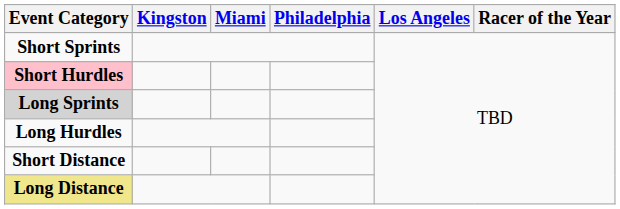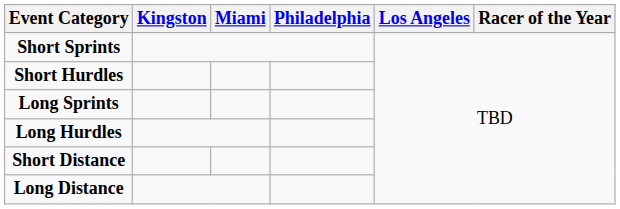(69, 75) pink background -> (69, 75) no background
(69, 103) lightgrey background -> (69, 103) no background
(69, 189) khaki background -> (69, 189) no background
